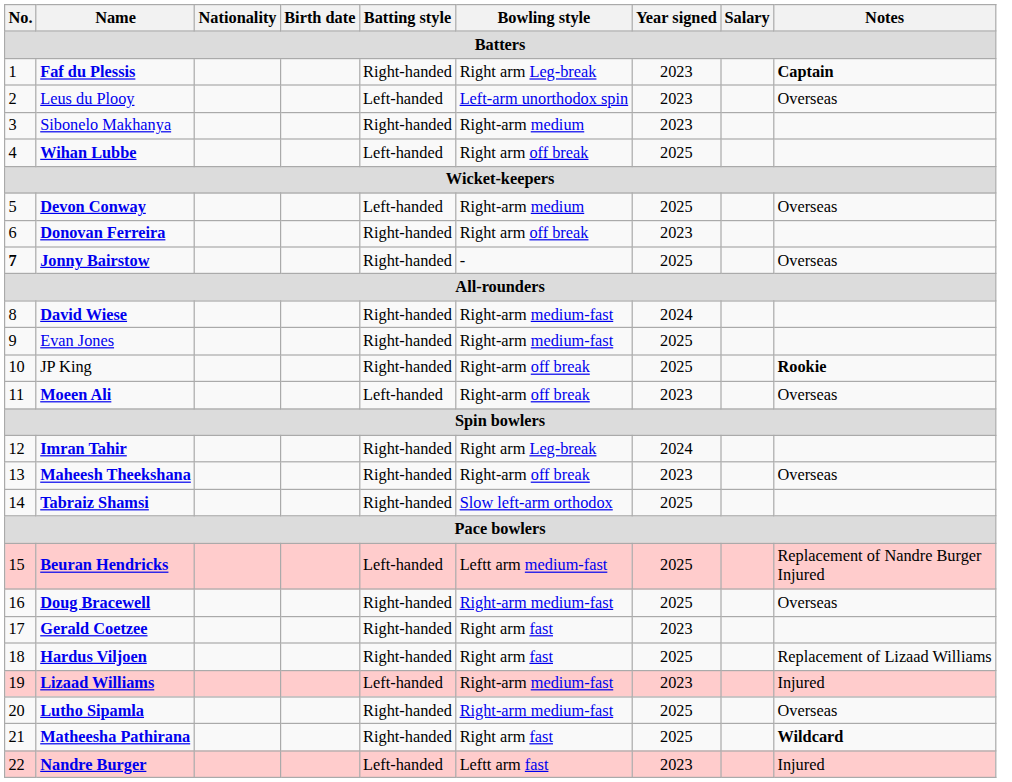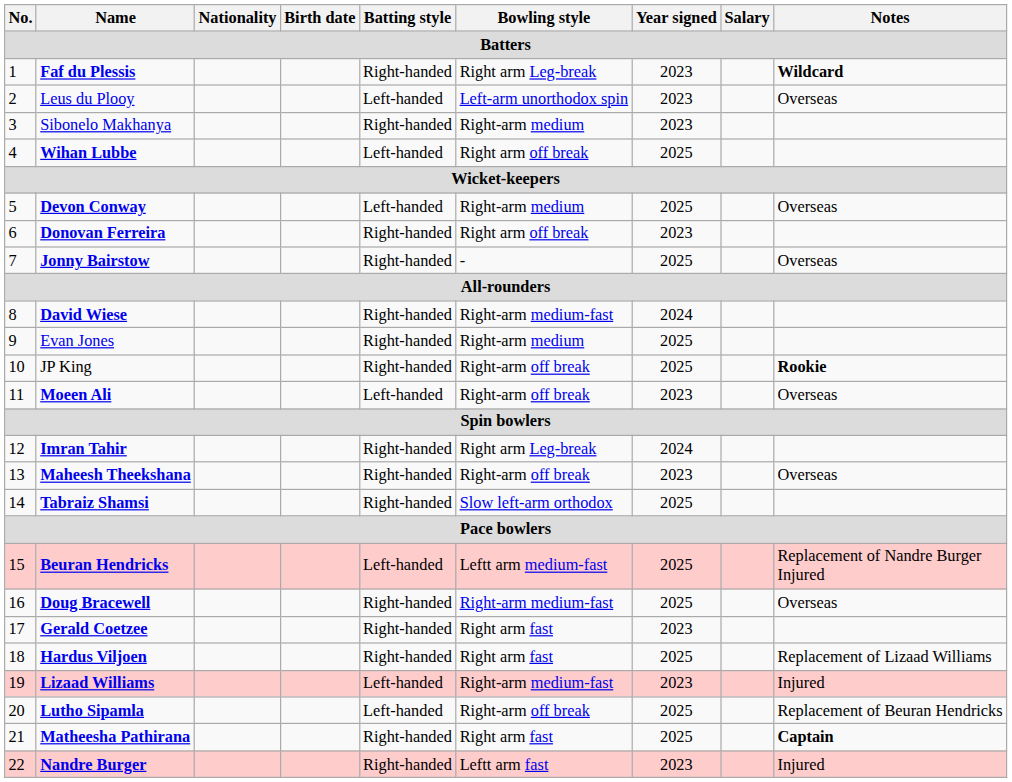(806, 71) Captain -> (810, 71) Wildcard
(13, 259) bold -> (13, 259) normal
(536, 340) Right-arm medium-fast -> (522, 340) Right-arm medium
(408, 709) Right-handed -> (403, 709) Left-handed
(536, 709) Right-arm medium-fast -> (525, 709) Right-arm off break
(807, 709) Overseas -> (890, 709) Replacement of Beuran Hendricks
(810, 736) Wildcard -> (806, 736) Captain
(403, 763) Left-handed -> (408, 763) Right-handed
